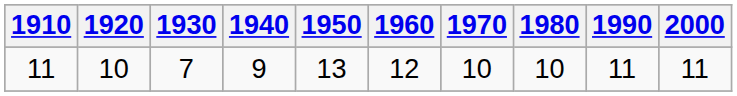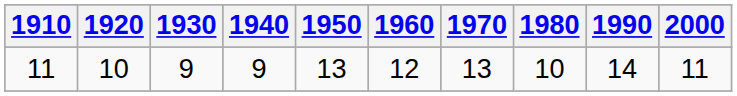(186, 68) 7 -> (186, 68) 9
(477, 68) 10 -> (477, 68) 13
(622, 68) 11 -> (622, 68) 14
